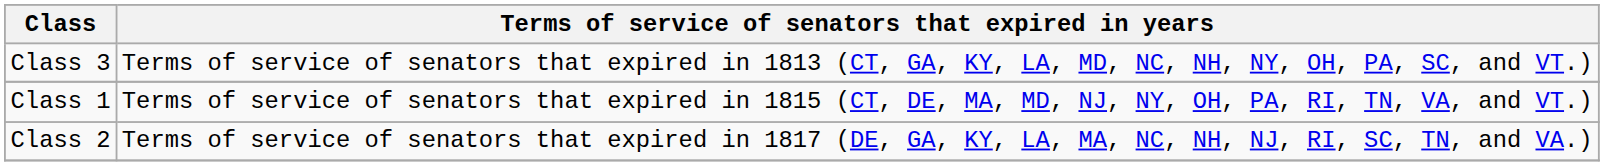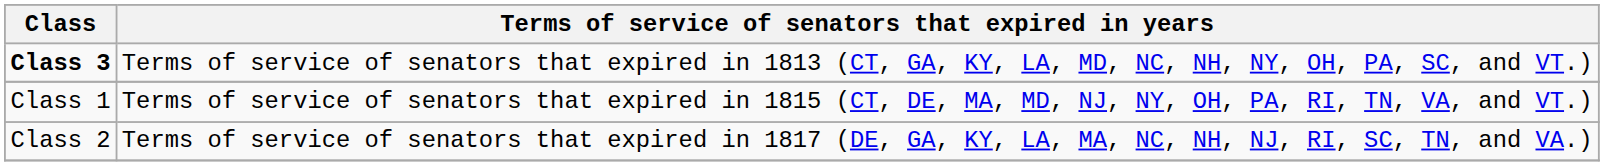(61, 63) normal -> (61, 63) bold
